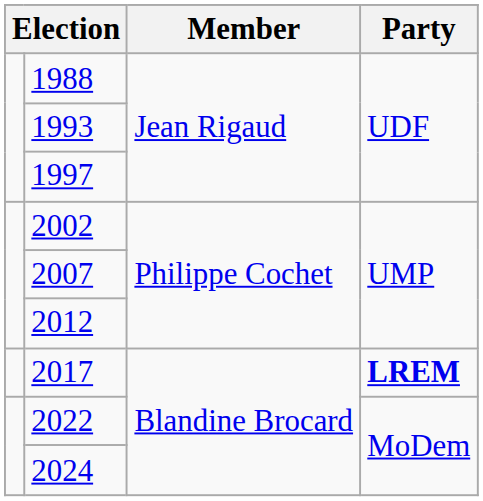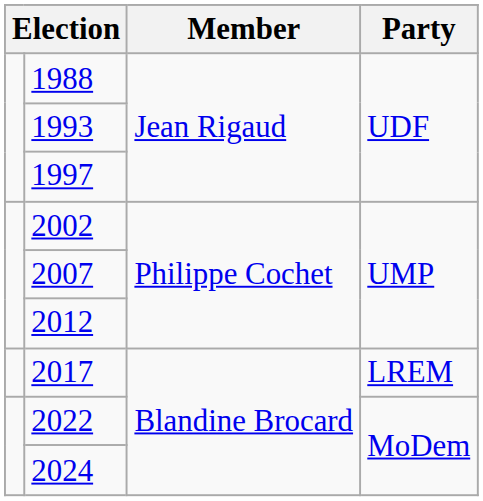(414, 371) bold -> (410, 371) normal
